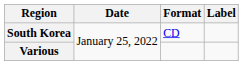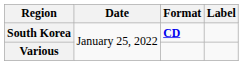(171, 32) normal -> (172, 32) bold
